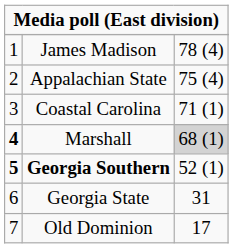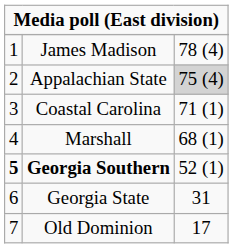(201, 79) no background -> (201, 79) lightgrey background
(14, 138) bold -> (14, 138) normal
(201, 138) lightgrey background -> (201, 138) no background
